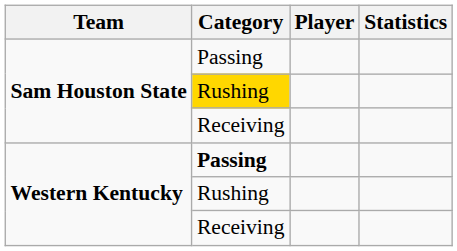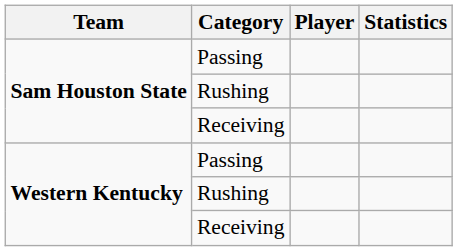(233, 90) gold background -> (233, 90) no background
(232, 159) bold -> (230, 159) normal
